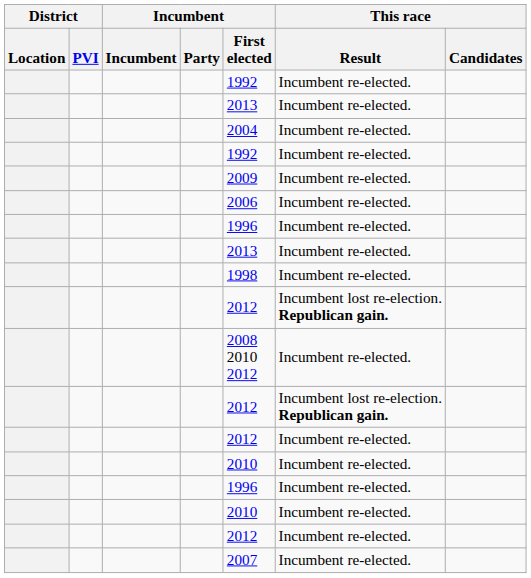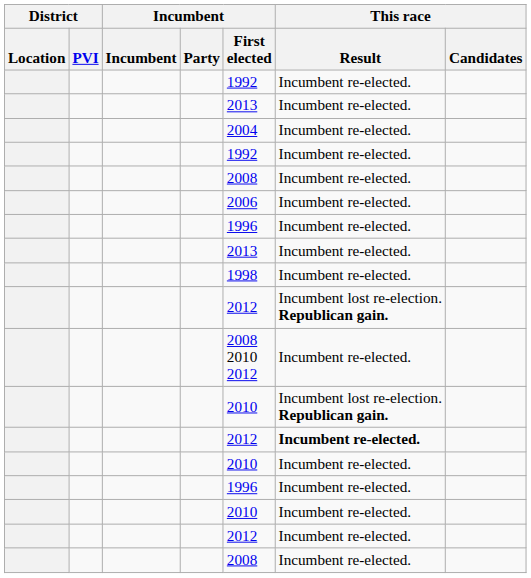(242, 178) 2009 -> (242, 178) 2008
(242, 406) 2012 -> (242, 406) 2010
(345, 439) normal -> (349, 439) bold
(242, 560) 2007 -> (242, 560) 2008
